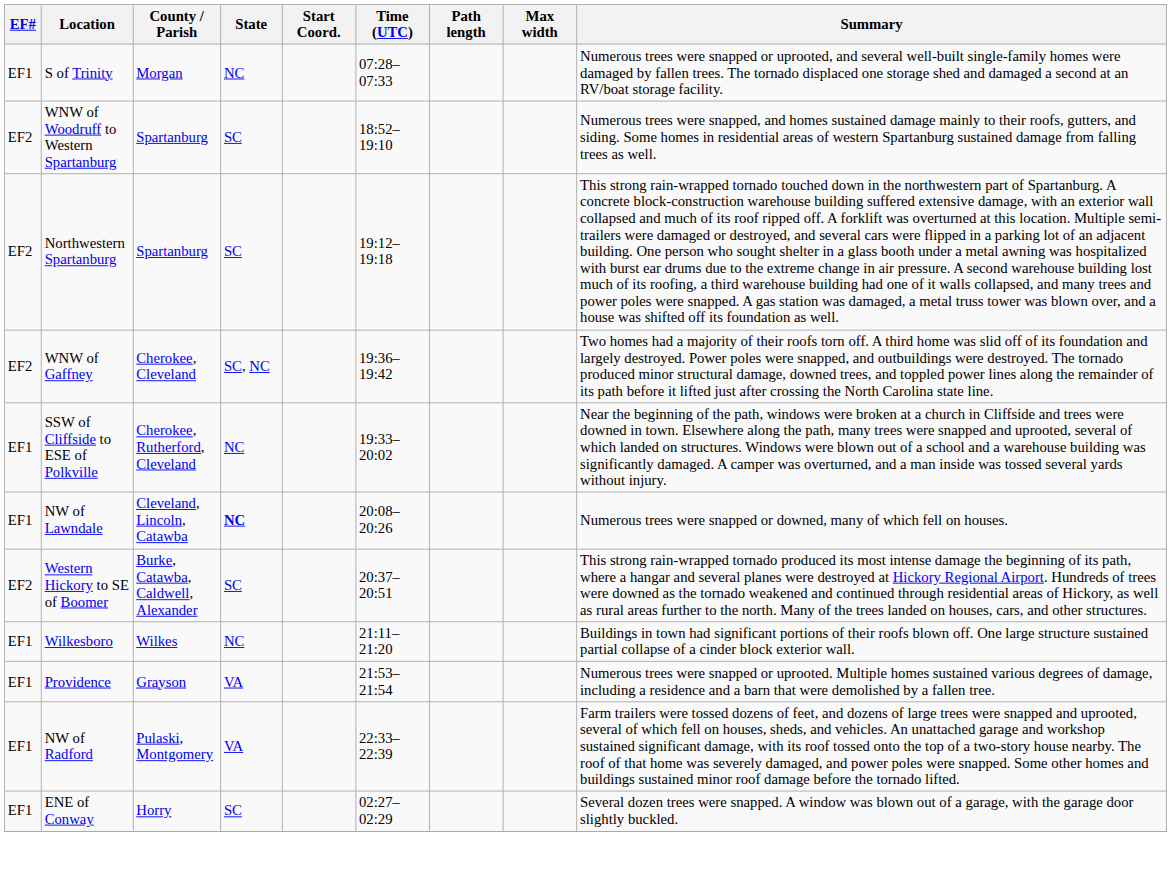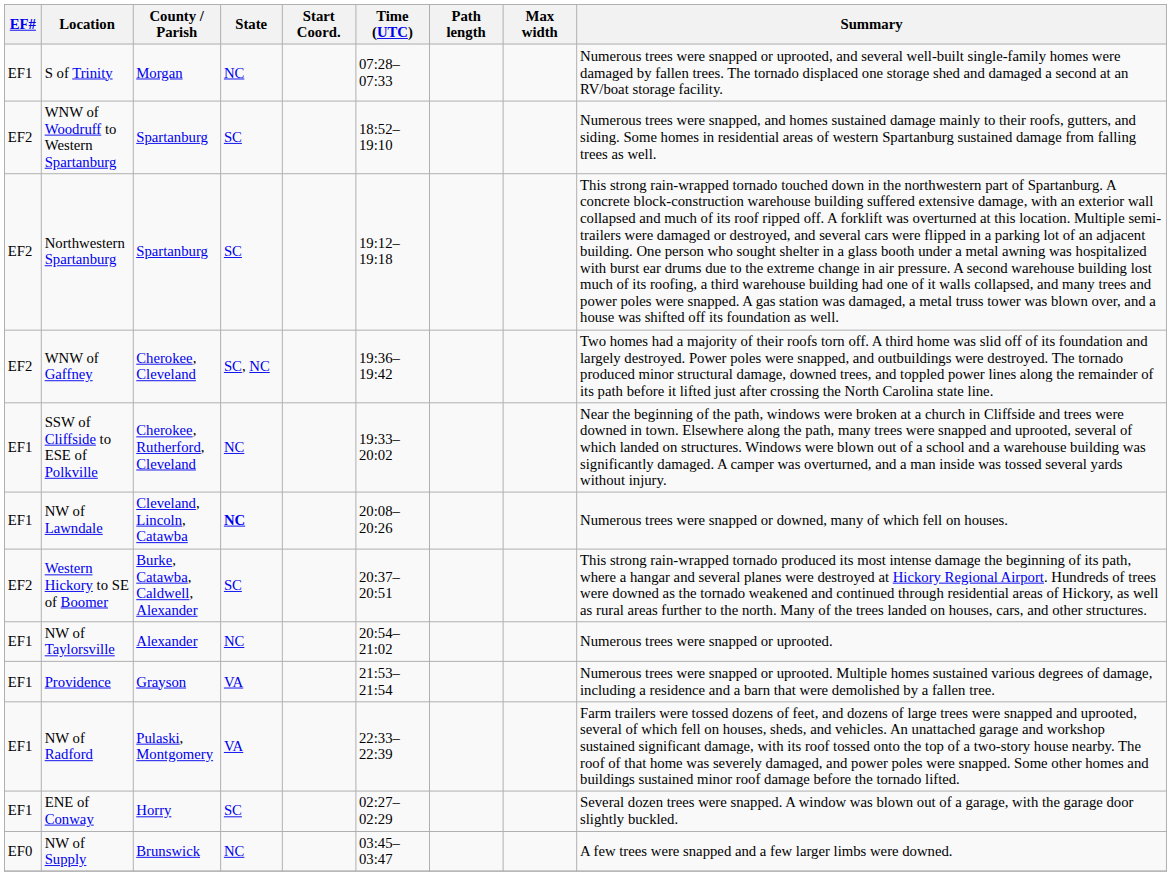+ row: (80, 641)
- row: (79, 641)
+ row: (66, 851)
